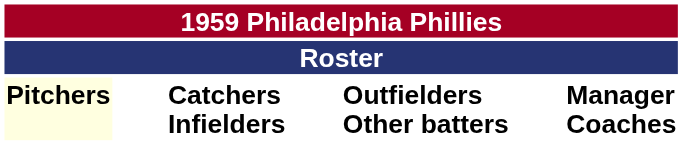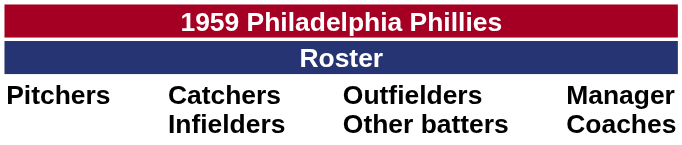(58, 94) lightyellow background -> (58, 94) no background
